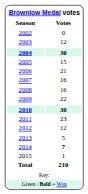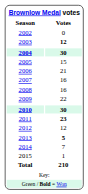(63, 42) normal -> (63, 42) bold
(63, 119) normal -> (63, 119) bold
(63, 137) normal -> (63, 137) bold
(63, 147) bold -> (63, 147) normal
